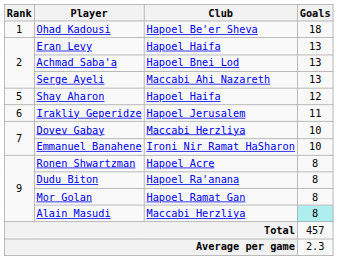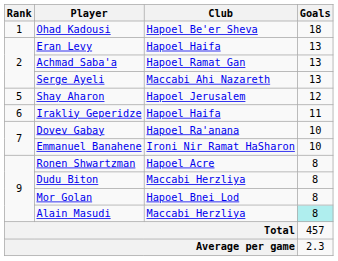(193, 63) Hapoel Bnei Lod -> (196, 63) Hapoel Ramat Gan
(184, 96) Hapoel Haifa -> (196, 96) Hapoel Jerusalem
(196, 113) Hapoel Jerusalem -> (184, 113) Hapoel Haifa
(196, 130) Maccabi Herzliya -> (193, 130) Hapoel Ra'anana
(193, 180) Hapoel Ra'anana -> (196, 180) Maccabi Herzliya
(196, 197) Hapoel Ramat Gan -> (193, 197) Hapoel Bnei Lod
